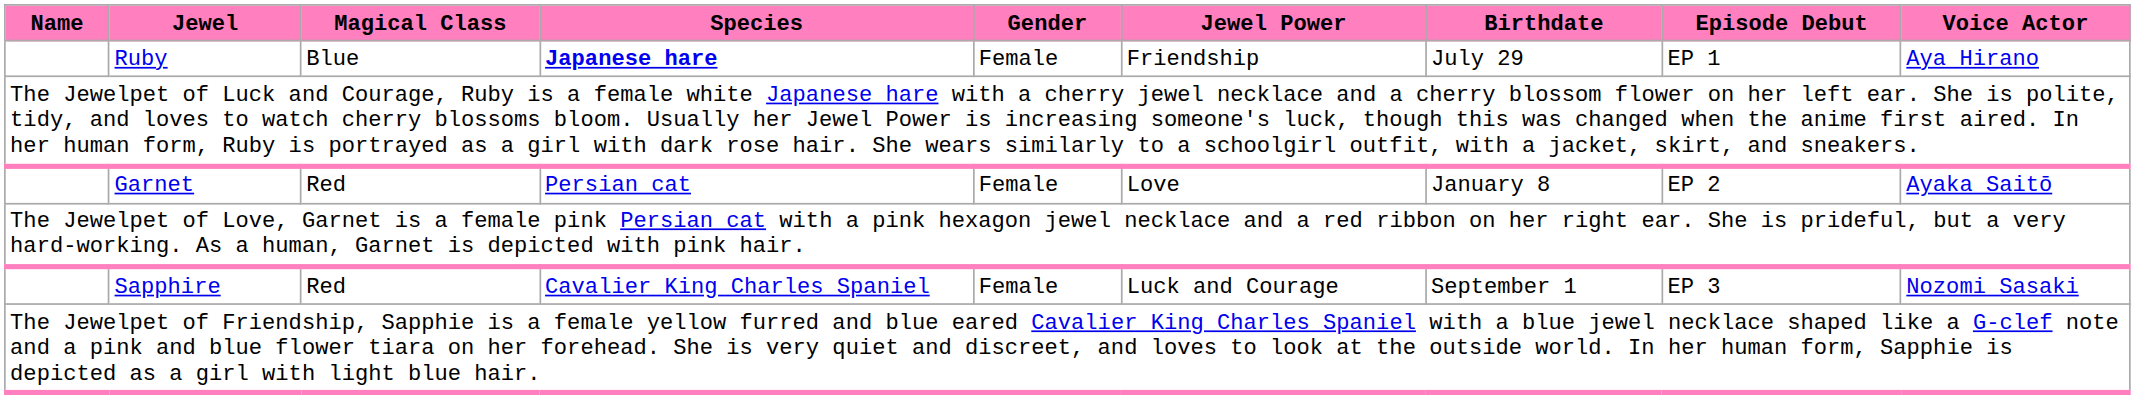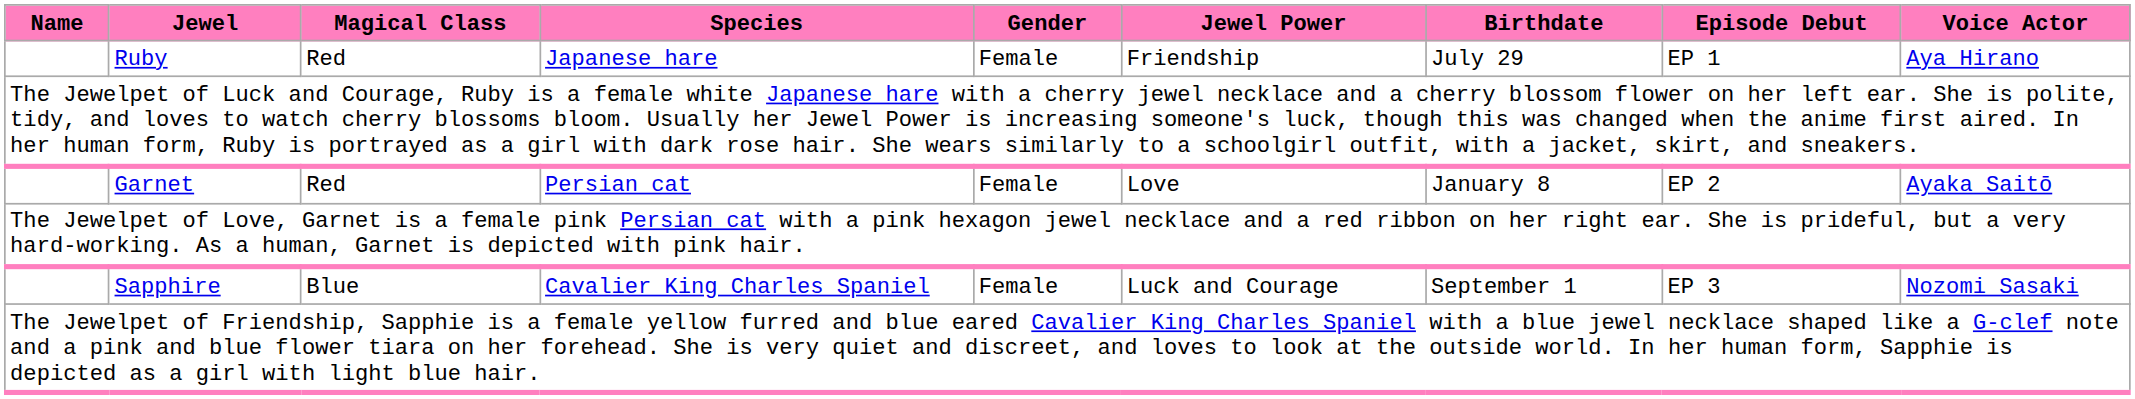(333, 59) Blue -> (326, 59) Red
(631, 59) bold -> (631, 59) normal
(326, 286) Red -> (333, 286) Blue
